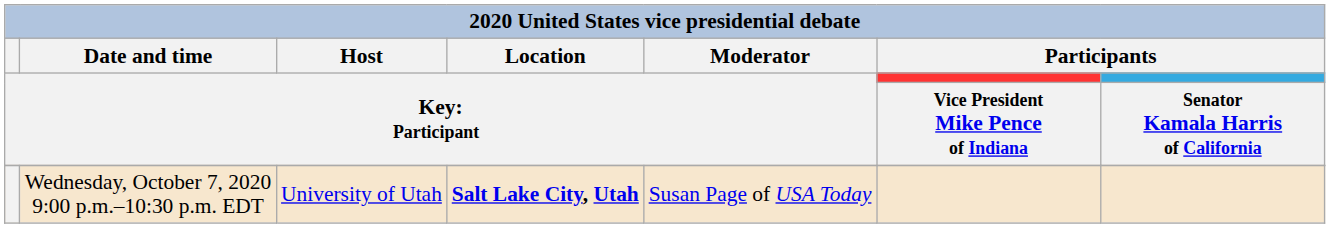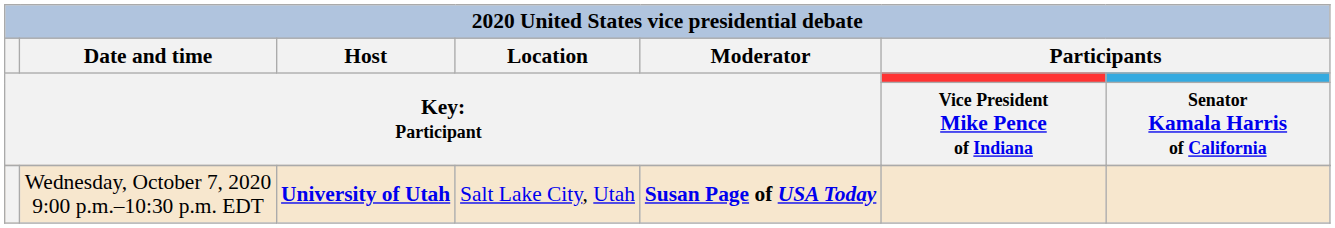(361, 193) normal -> (366, 193) bold
(545, 193) bold -> (548, 193) normal
(760, 193) normal -> (761, 193) bold
